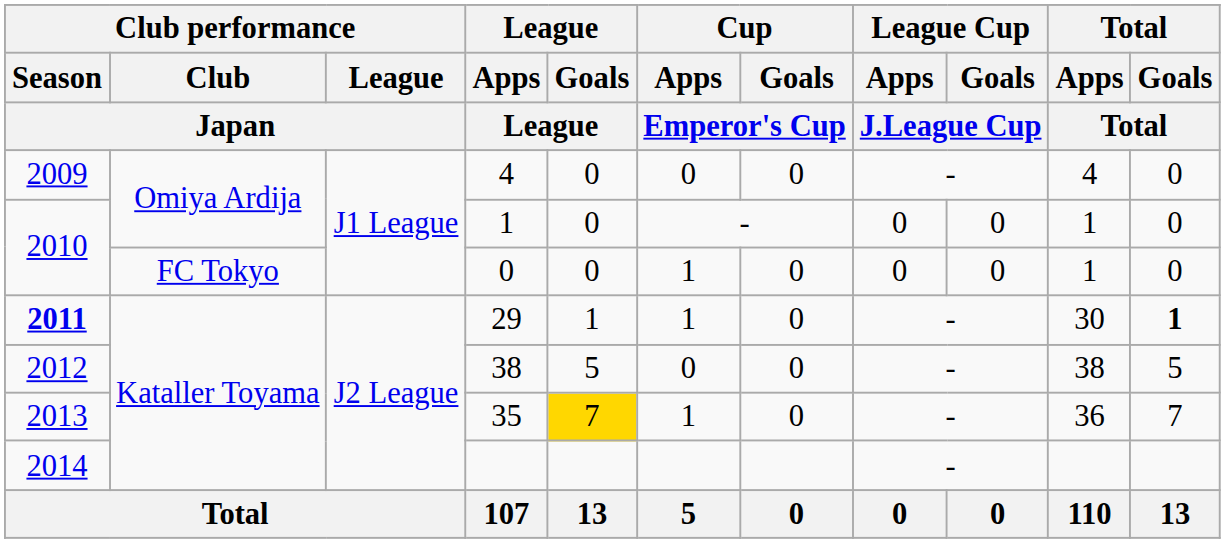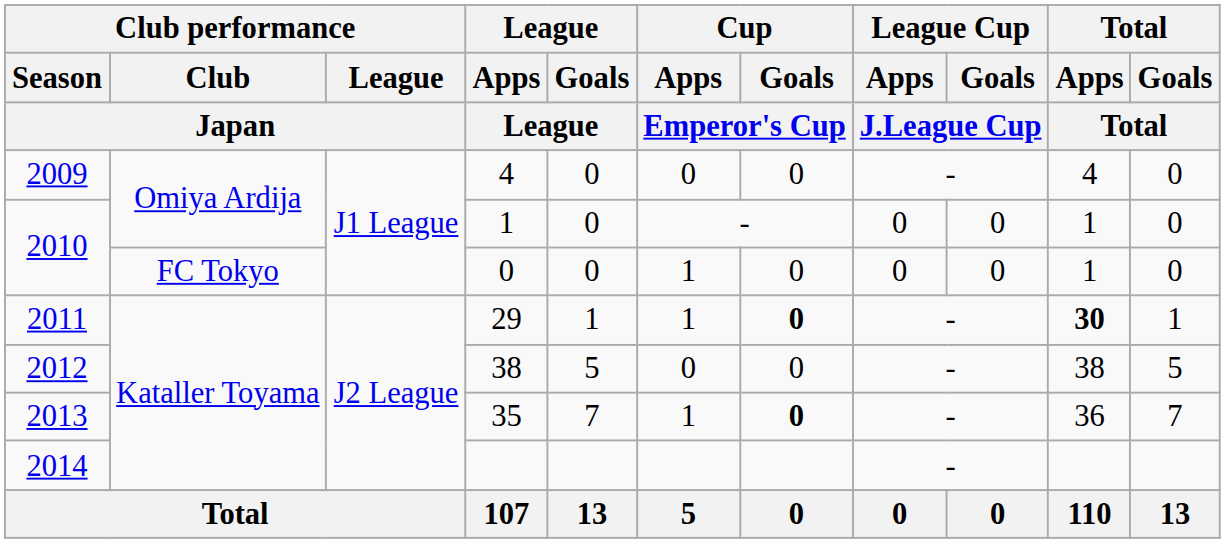(57, 319) bold -> (57, 319) normal
(797, 319) normal -> (797, 319) bold
(1090, 319) normal -> (1090, 319) bold
(1175, 319) bold -> (1175, 319) normal
(592, 416) gold background -> (592, 416) no background
(797, 416) normal -> (797, 416) bold
